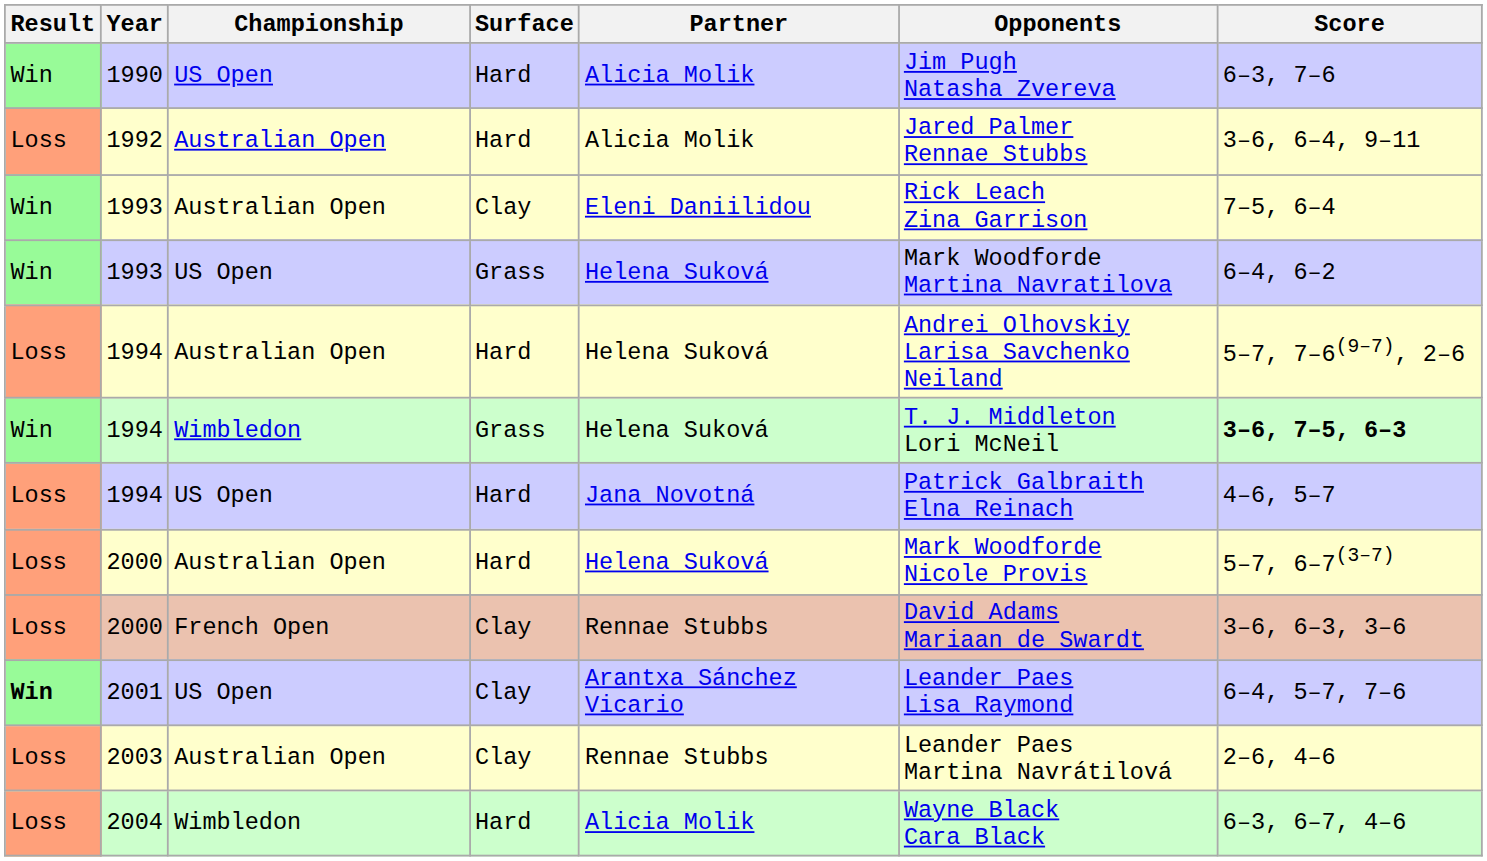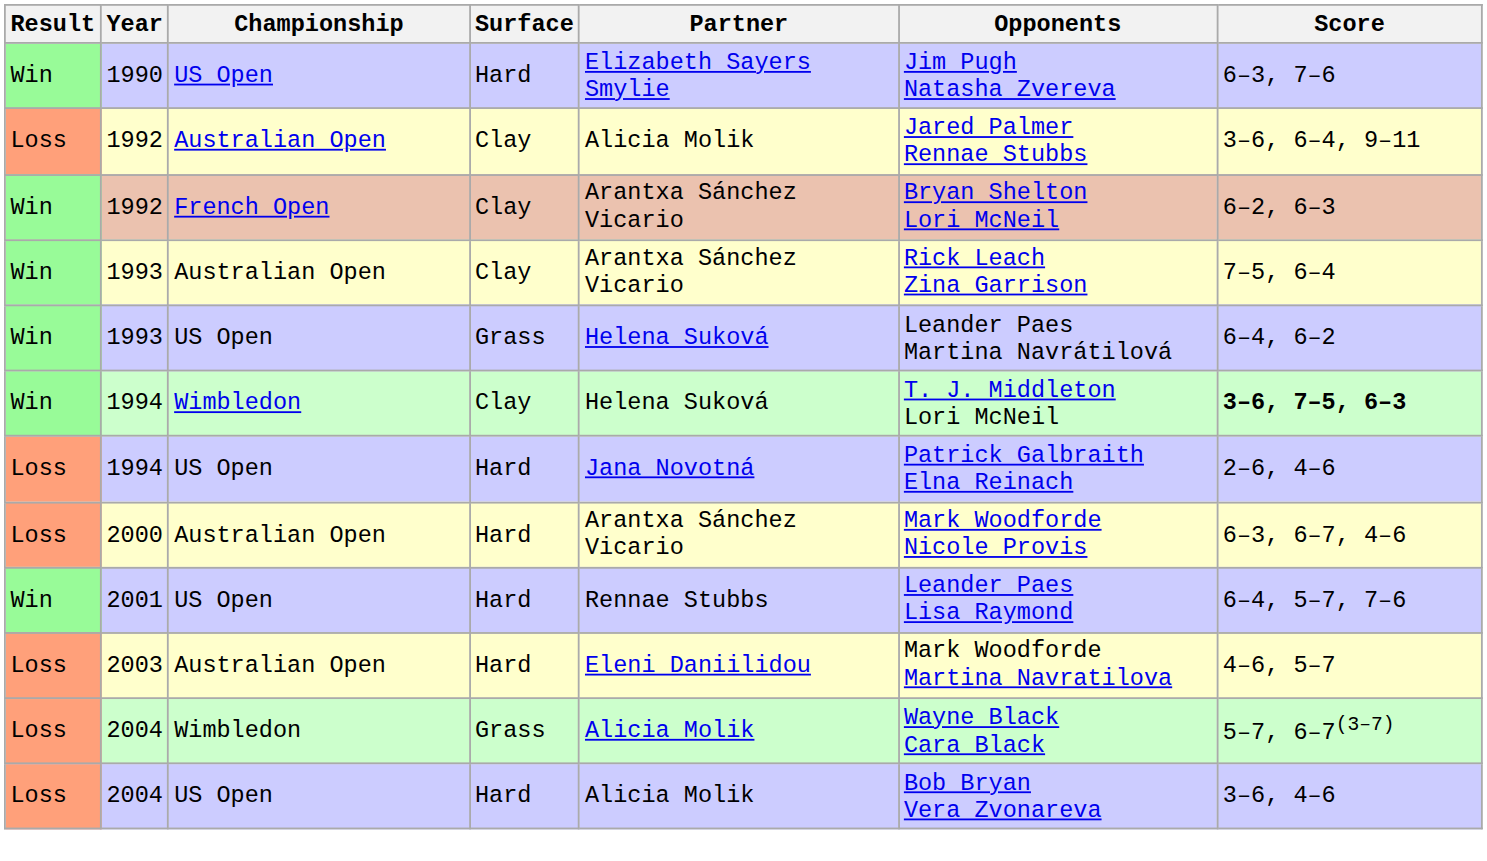(670, 76) Alicia Molik -> (698, 76) Elizabeth Sayers Smylie
(503, 142) Hard -> (503, 142) Clay
+ row: (135, 207)
(698, 207) Eleni Daniilidou -> (691, 273) Arantxa Sánchez Vicario
(1038, 273) Mark Woodforde Martina Navratilova -> (1038, 338) Leander Paes Martina Navrátilová
- row: (135, 352)
(510, 431) Grass -> (503, 404) Clay
(1279, 496) 4–6, 5–7 -> (1279, 469) 2–6, 4–6
(677, 562) Helena Suková -> (691, 534) Arantxa Sánchez Vicario
(1309, 562) 5–7, 6–7(3–7) -> (1315, 534) 6–3, 6–7, 4–6
- row: (135, 627)
(32, 693) bold -> (32, 600) normal
(503, 693) Clay -> (503, 600) Hard
(691, 693) Arantxa Sánchez Vicario -> (677, 600) Rennae Stubbs
(503, 758) Clay -> (503, 665) Hard
(677, 758) Rennae Stubbs -> (698, 665) Eleni Daniilidou
(1038, 758) Leander Paes Martina Navrátilová -> (1038, 665) Mark Woodforde Martina Navratilova
(1279, 758) 2–6, 4–6 -> (1279, 665) 4–6, 5–7
(503, 824) Hard -> (510, 731) Grass
(1315, 824) 6–3, 6–7, 4–6 -> (1309, 731) 5–7, 6–7(3–7)
+ row: (135, 796)
